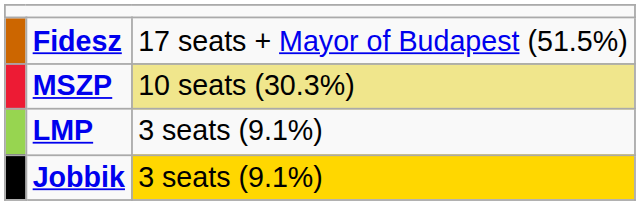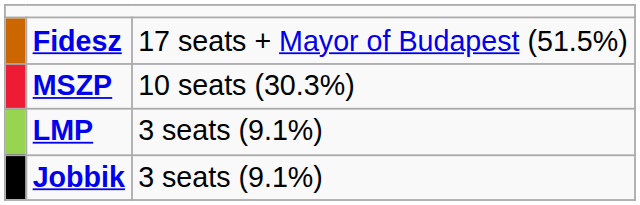(246, 85) khaki background -> (246, 85) no background
(230, 176) gold background -> (230, 176) no background
